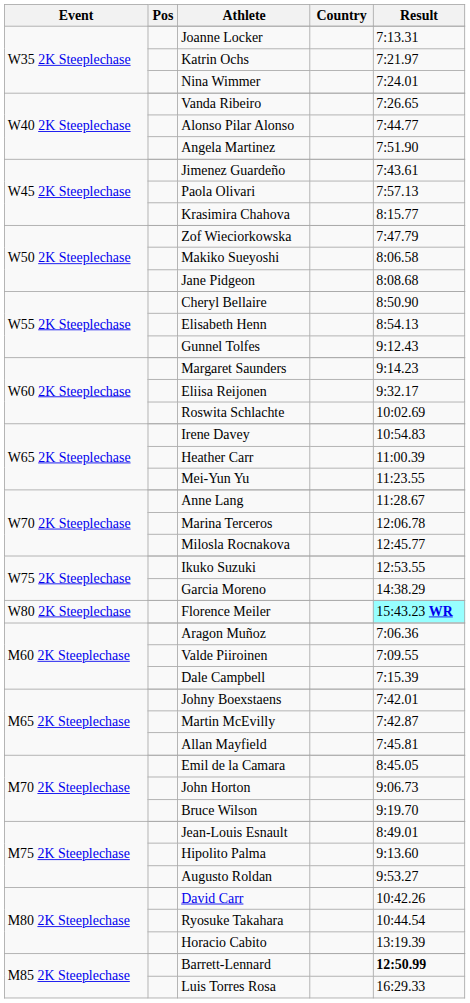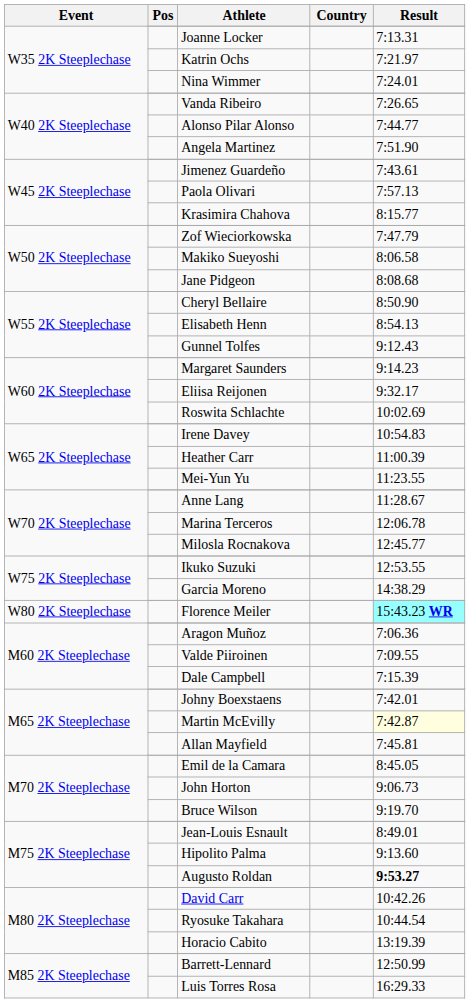(397, 721) no background -> (397, 721) lightyellow background
(397, 876) normal -> (398, 876) bold
(401, 964) bold -> (401, 964) normal
